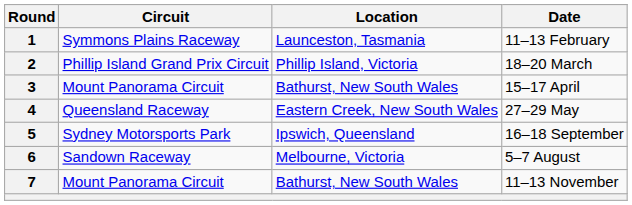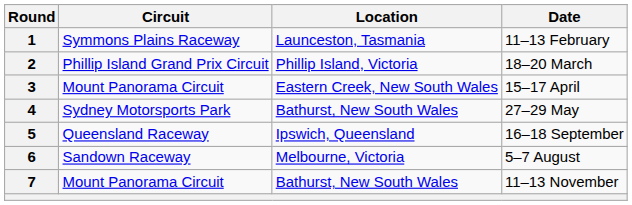(367, 87) Bathurst, New South Wales -> (387, 87) Eastern Creek, New South Wales
(136, 110) Queensland Raceway -> (146, 110) Sydney Motorsports Park
(387, 110) Eastern Creek, New South Wales -> (367, 110) Bathurst, New South Wales
(146, 134) Sydney Motorsports Park -> (136, 134) Queensland Raceway
